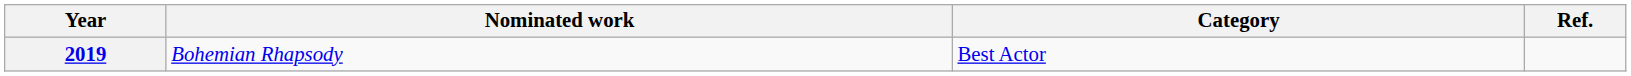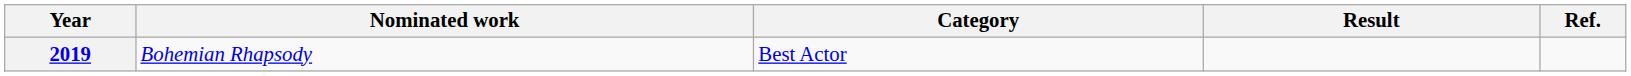+ column: (1371, 20)
